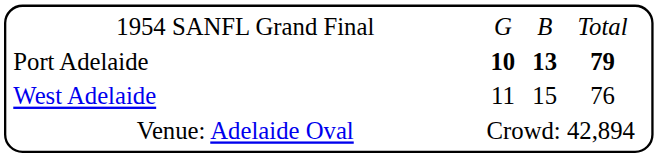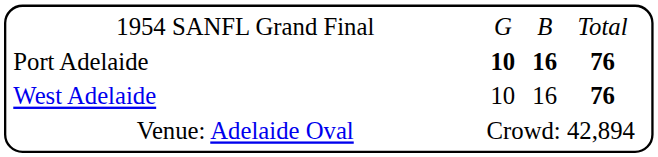(545, 61) 13 -> (545, 61) 16
(603, 61) 79 -> (603, 61) 76
(503, 96) 11 -> (503, 96) 10
(545, 96) 15 -> (545, 96) 16
(603, 96) normal -> (603, 96) bold
